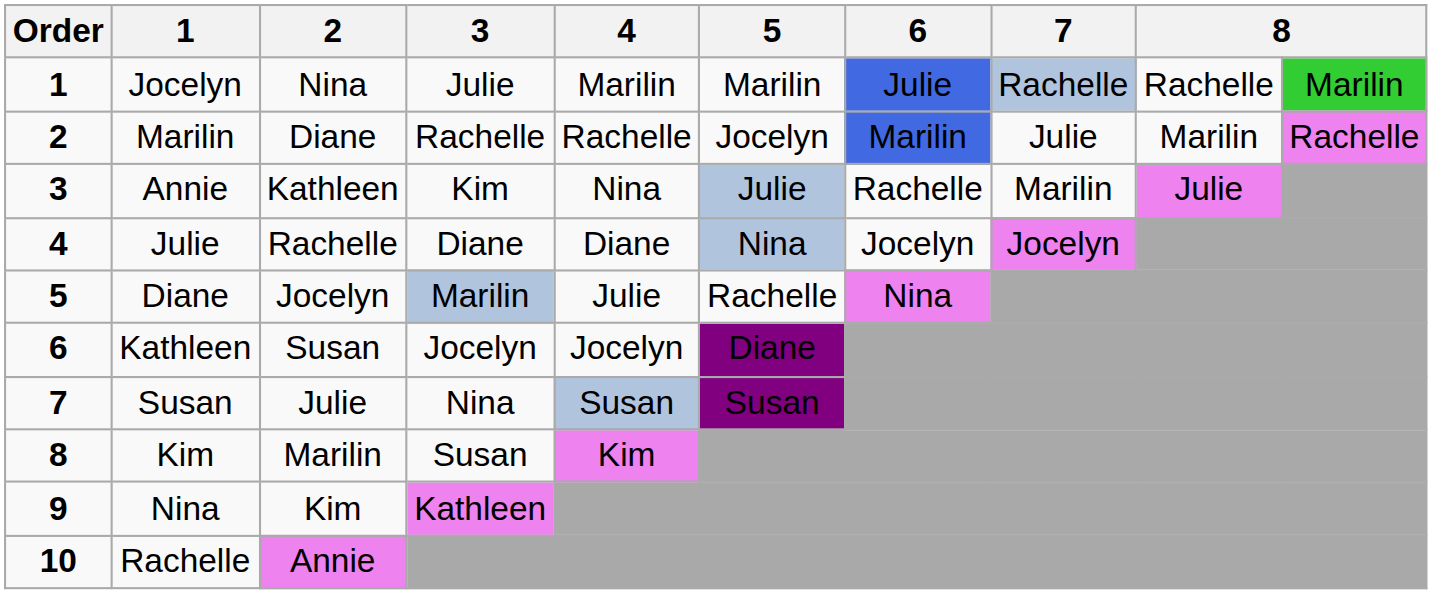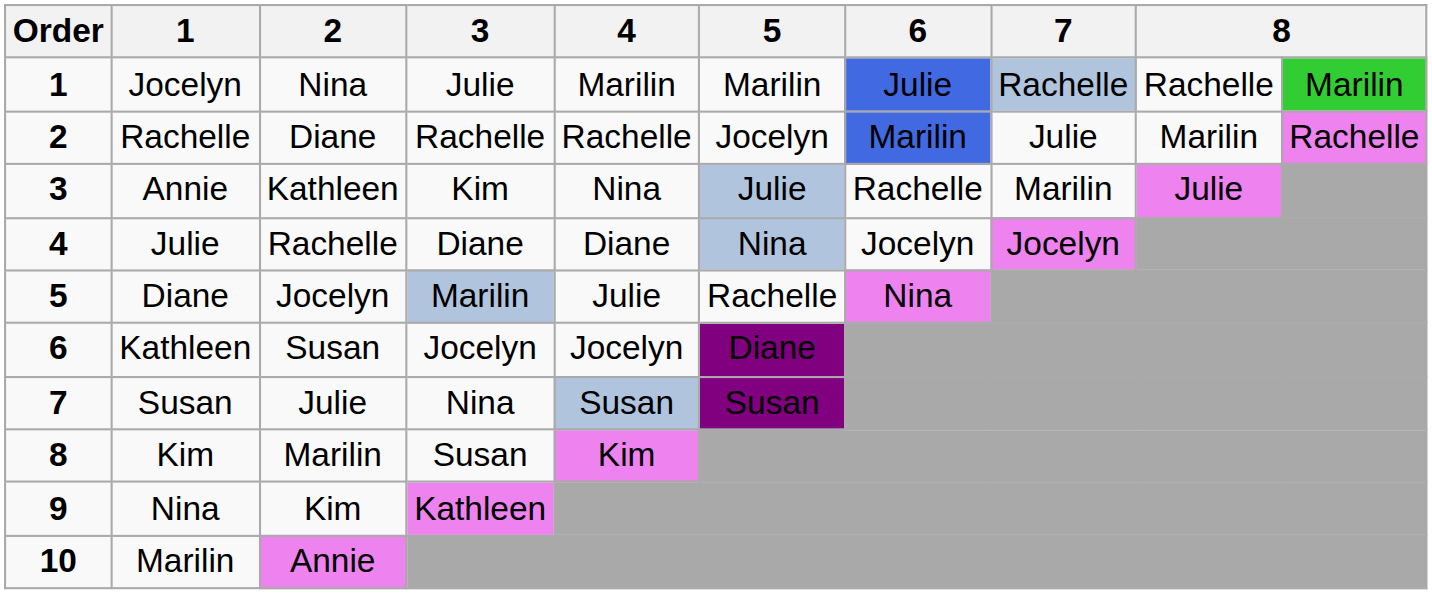(185, 137) Marilin -> (185, 137) Rachelle
(185, 561) Rachelle -> (185, 561) Marilin
